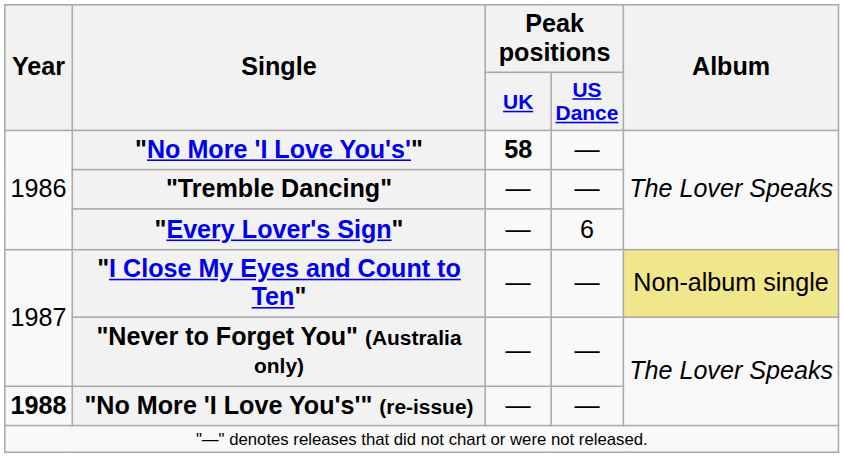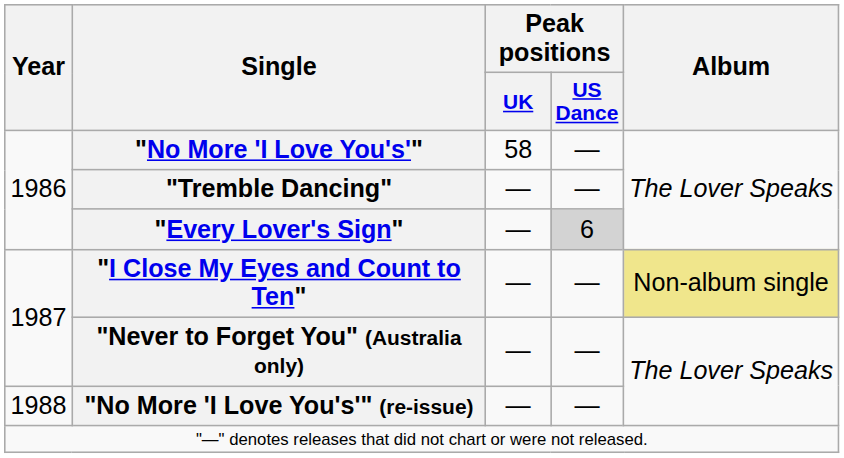(518, 149) bold -> (518, 149) normal
(587, 229) no background -> (587, 229) lightgrey background
(39, 405) bold -> (39, 405) normal
